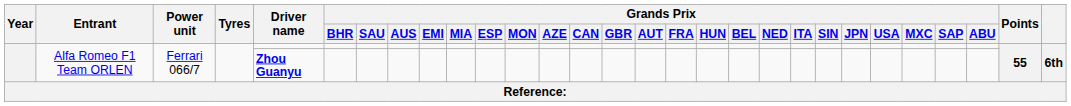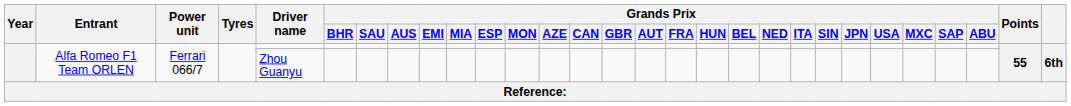(279, 66) bold -> (281, 66) normal
